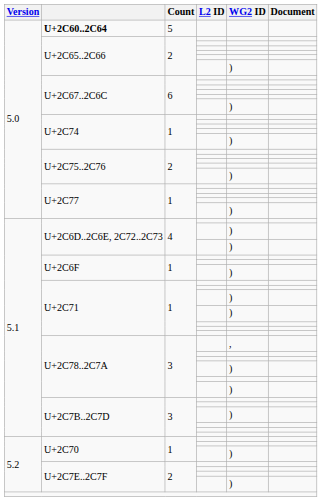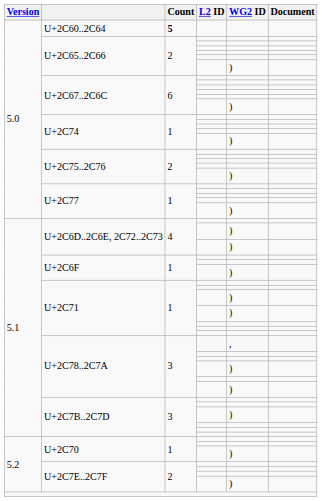(75, 28) bold -> (75, 28) normal
(170, 28) normal -> (170, 28) bold
